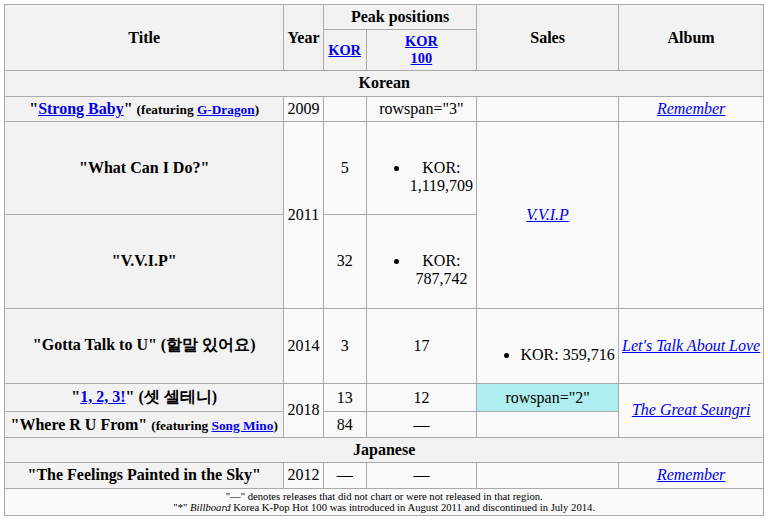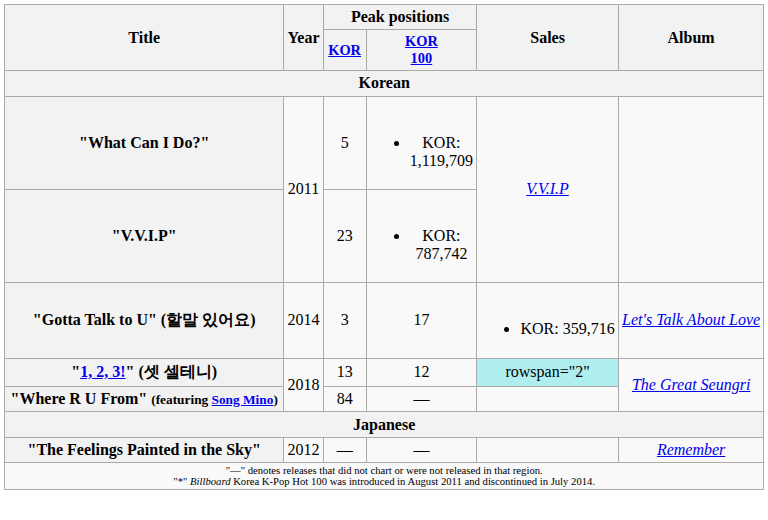- row: (144, 108)
(345, 261) 32 -> (345, 236) 23
